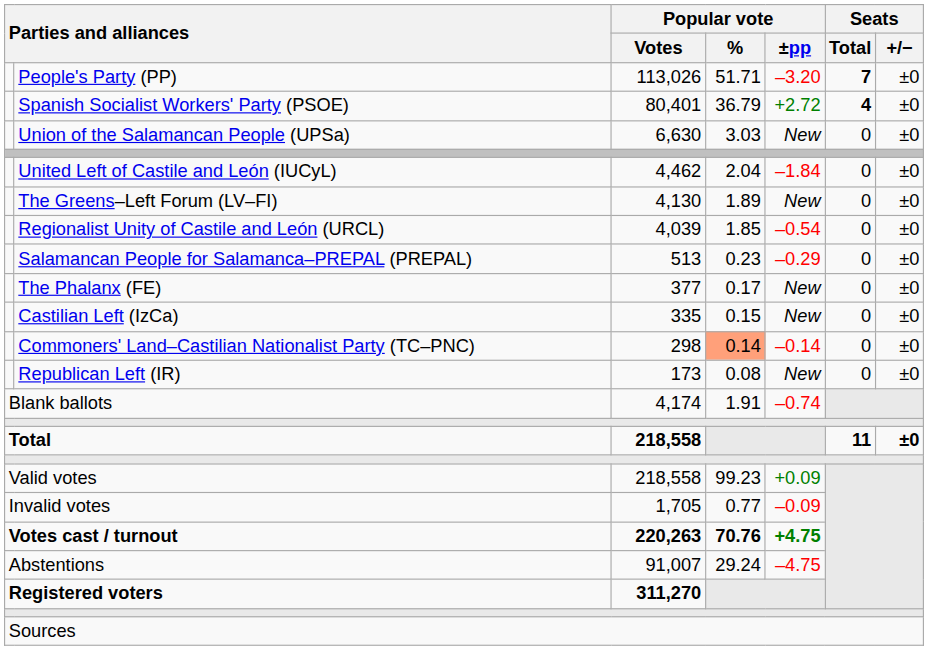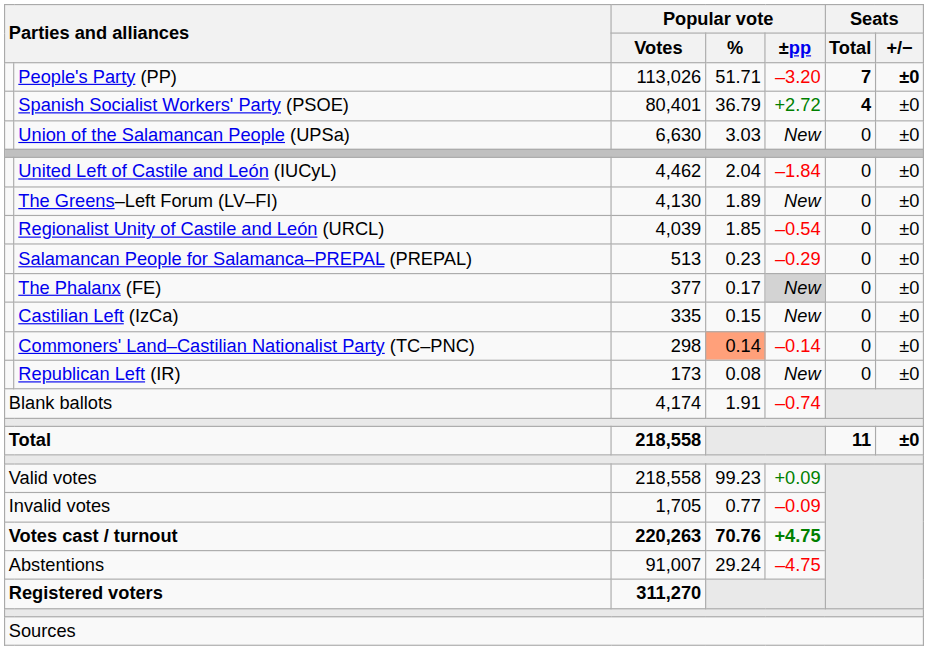(909, 76) normal -> (909, 76) bold
(802, 287) no background -> (802, 287) lightgrey background
